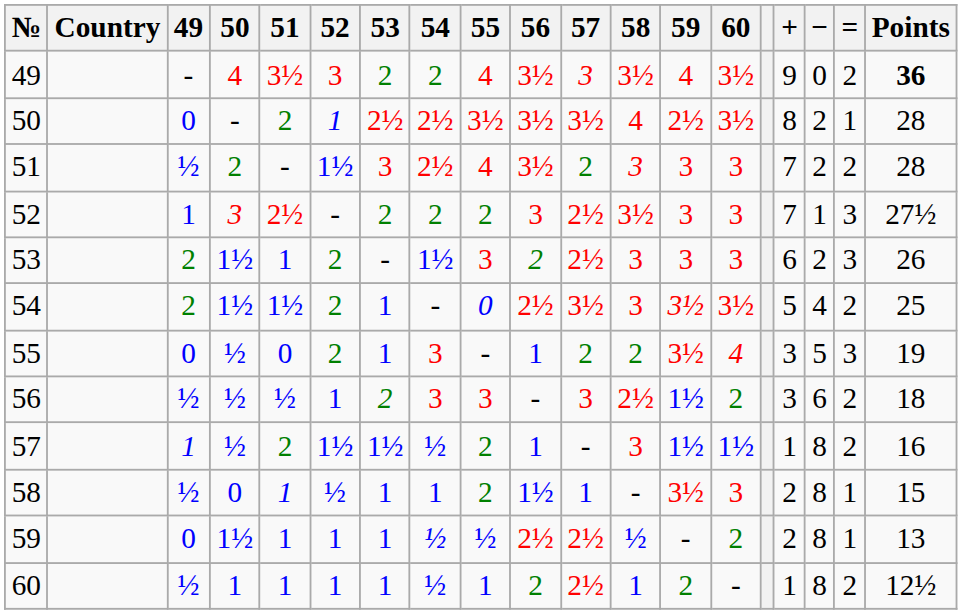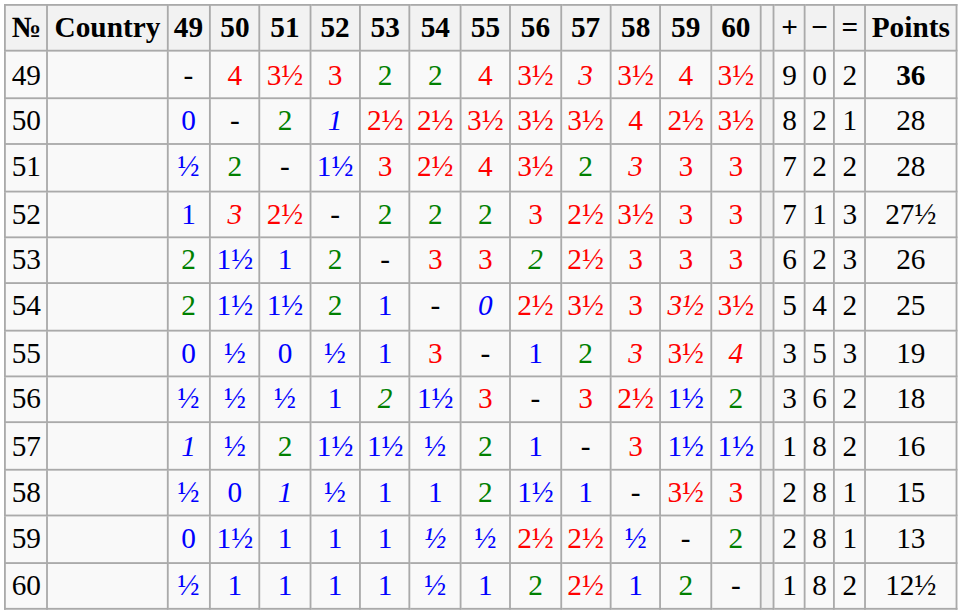(435, 259) 1½ -> (435, 259) 3
(335, 352) 2 -> (335, 352) ½
(636, 352) 2 -> (636, 352) 3
(435, 399) 3 -> (435, 399) 1½
